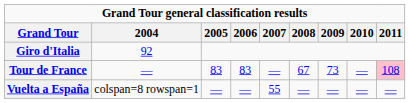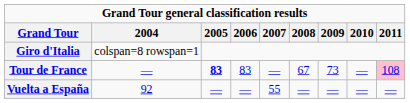(147, 51) 92 -> (147, 51) colspan=8 rowspan=1
(216, 70) normal -> (216, 70) bold
(147, 88) colspan=8 rowspan=1 -> (147, 88) 92
